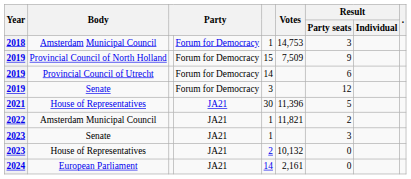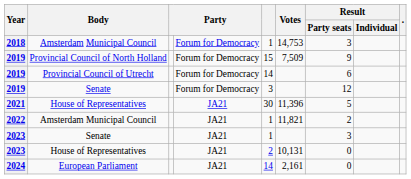(290, 151) 10,132 -> (290, 151) 10,131
